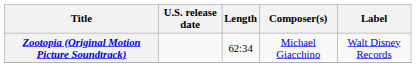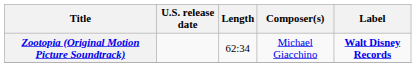(374, 48) normal -> (372, 48) bold
